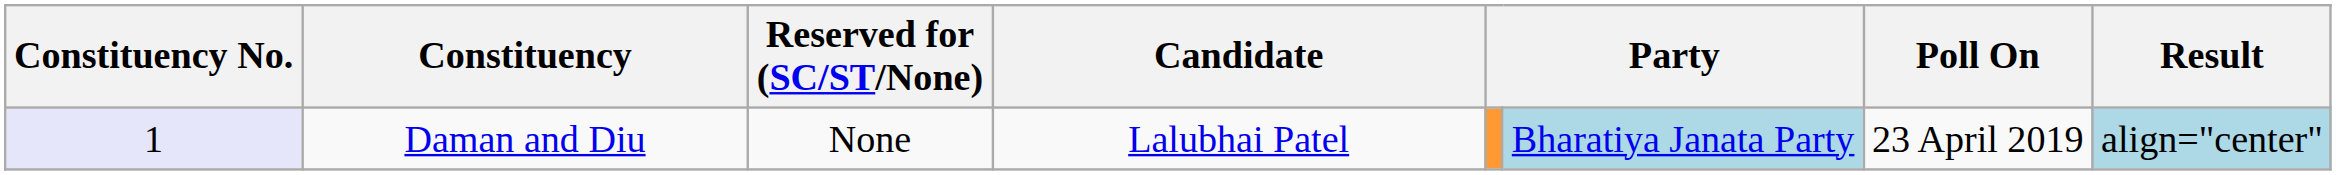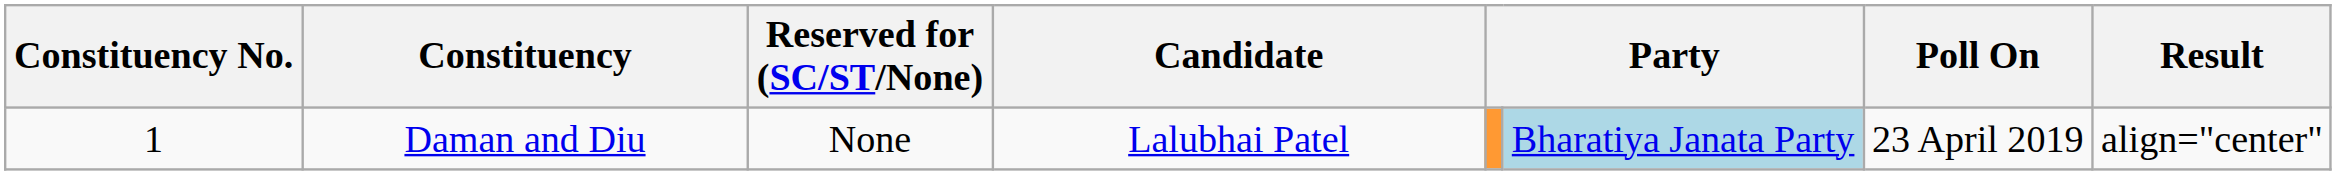(154, 137) lavender background -> (154, 137) no background
(2212, 137) lightblue background -> (2212, 137) no background
